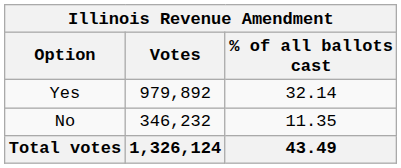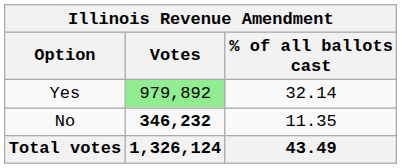(175, 94) no background -> (175, 94) lightgreen background
(175, 121) normal -> (175, 121) bold
